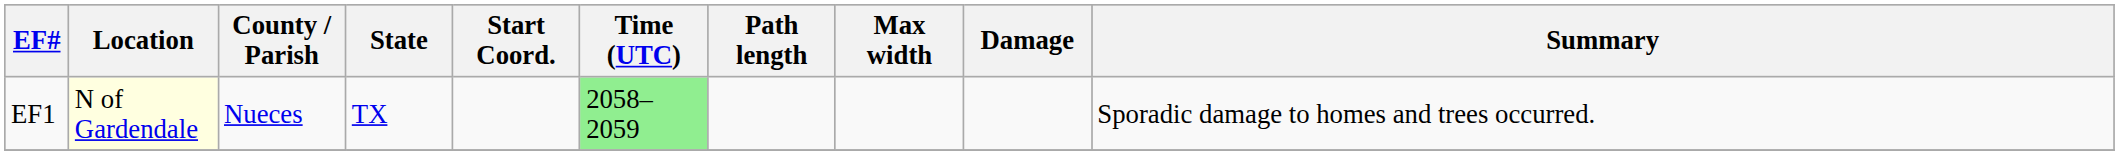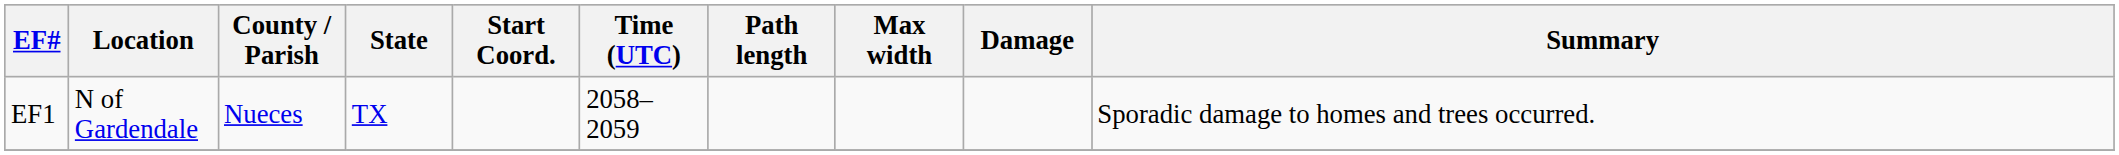(136, 113) lightyellow background -> (136, 113) no background
(620, 113) lightgreen background -> (620, 113) no background
